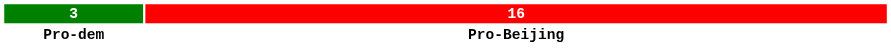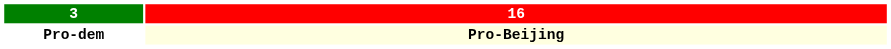(516, 35) no background -> (516, 35) lightyellow background
